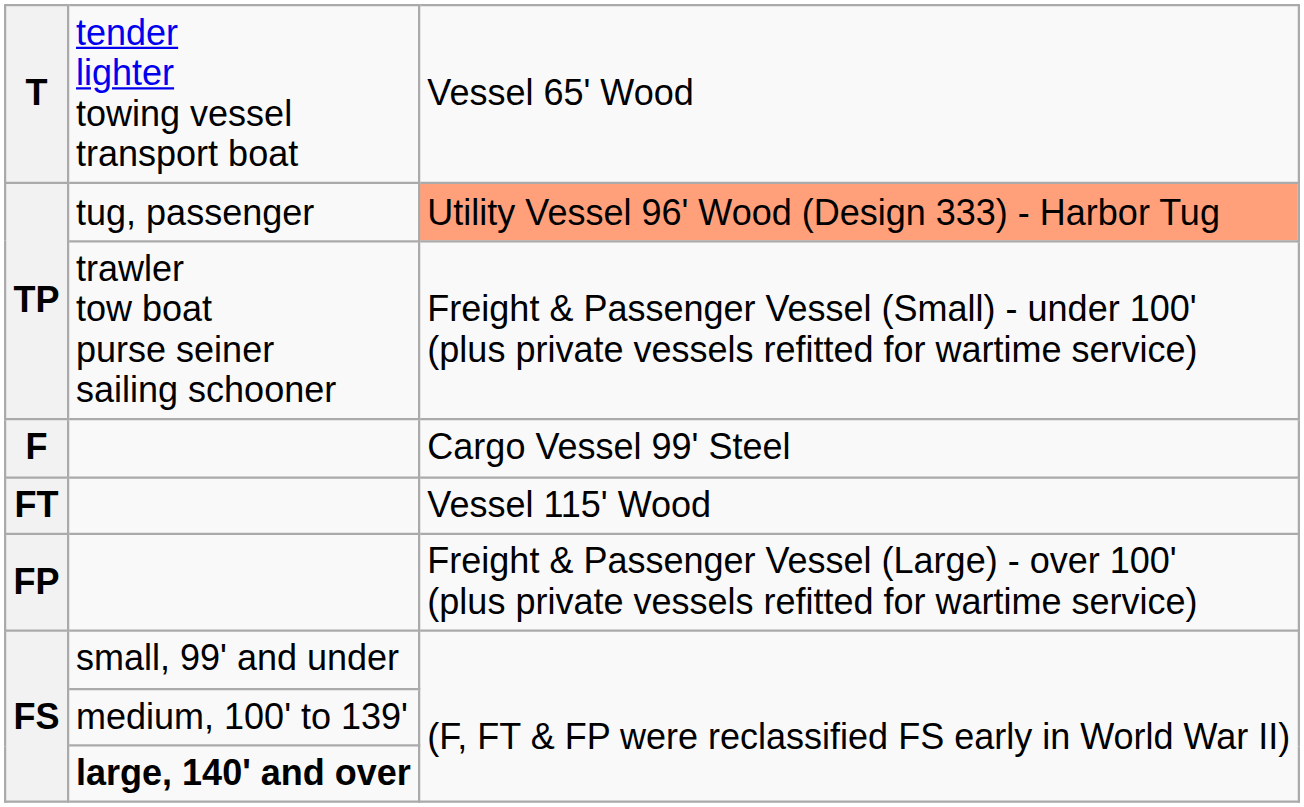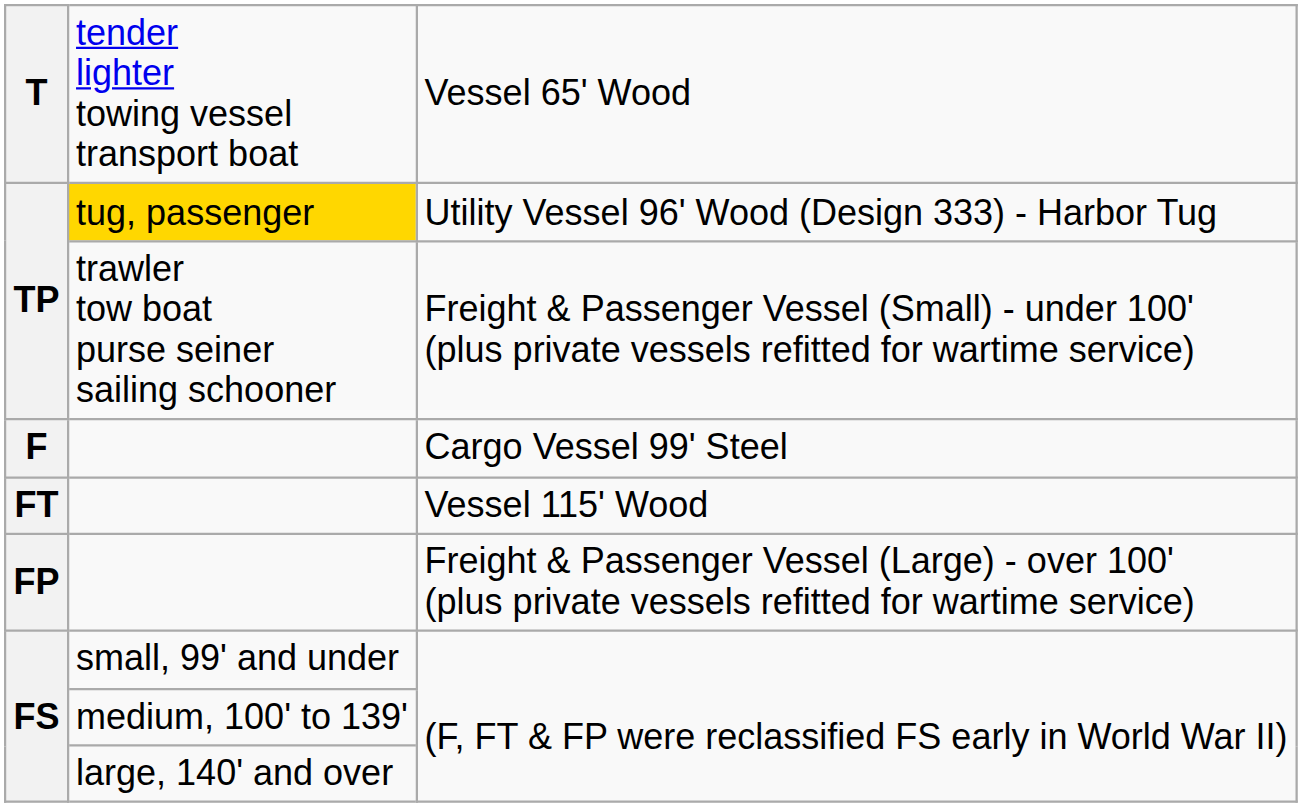(195, 211) no background -> (195, 211) gold background
(824, 211) lightsalmon background -> (821, 211) no background
(243, 773) bold -> (235, 773) normal
